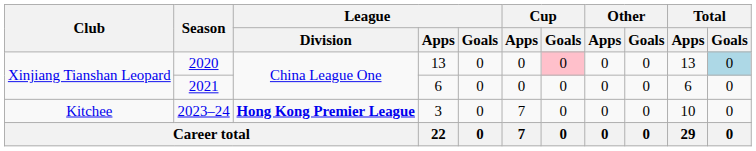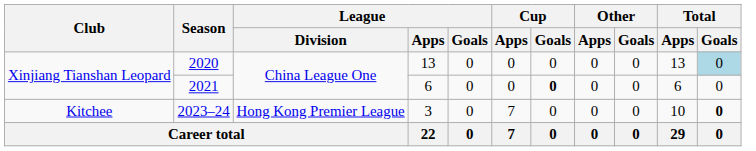(563, 63) pink background -> (553, 63) no background
(563, 87) normal -> (553, 87) bold
(326, 110) bold -> (321, 110) normal
(730, 110) normal -> (719, 110) bold
